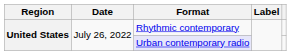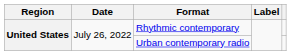(193, 43) lavender background -> (193, 43) no background
